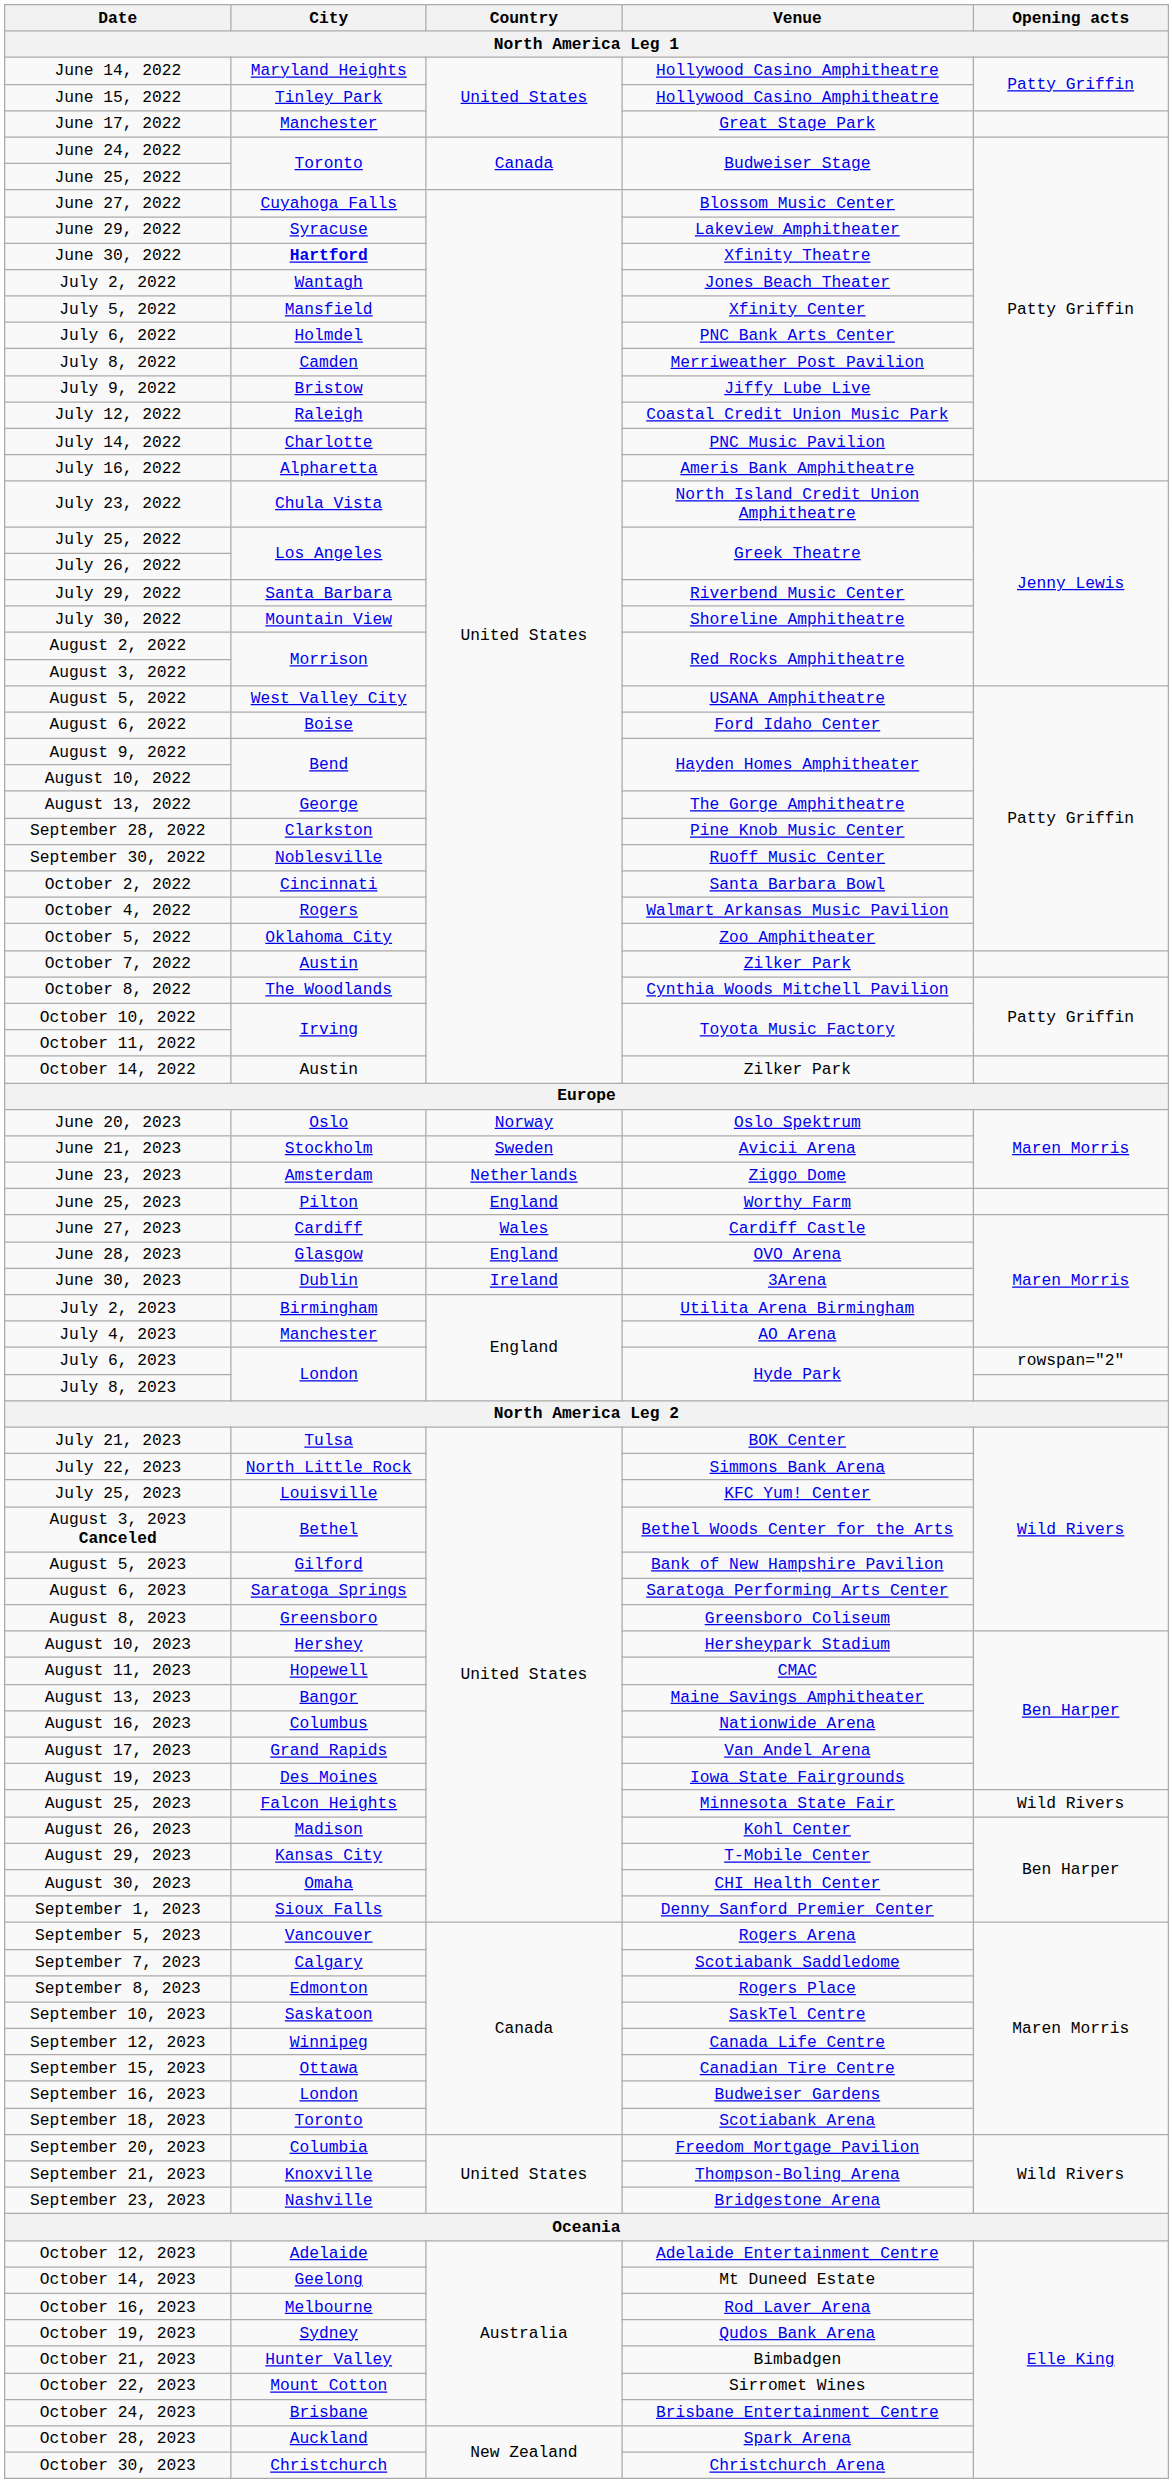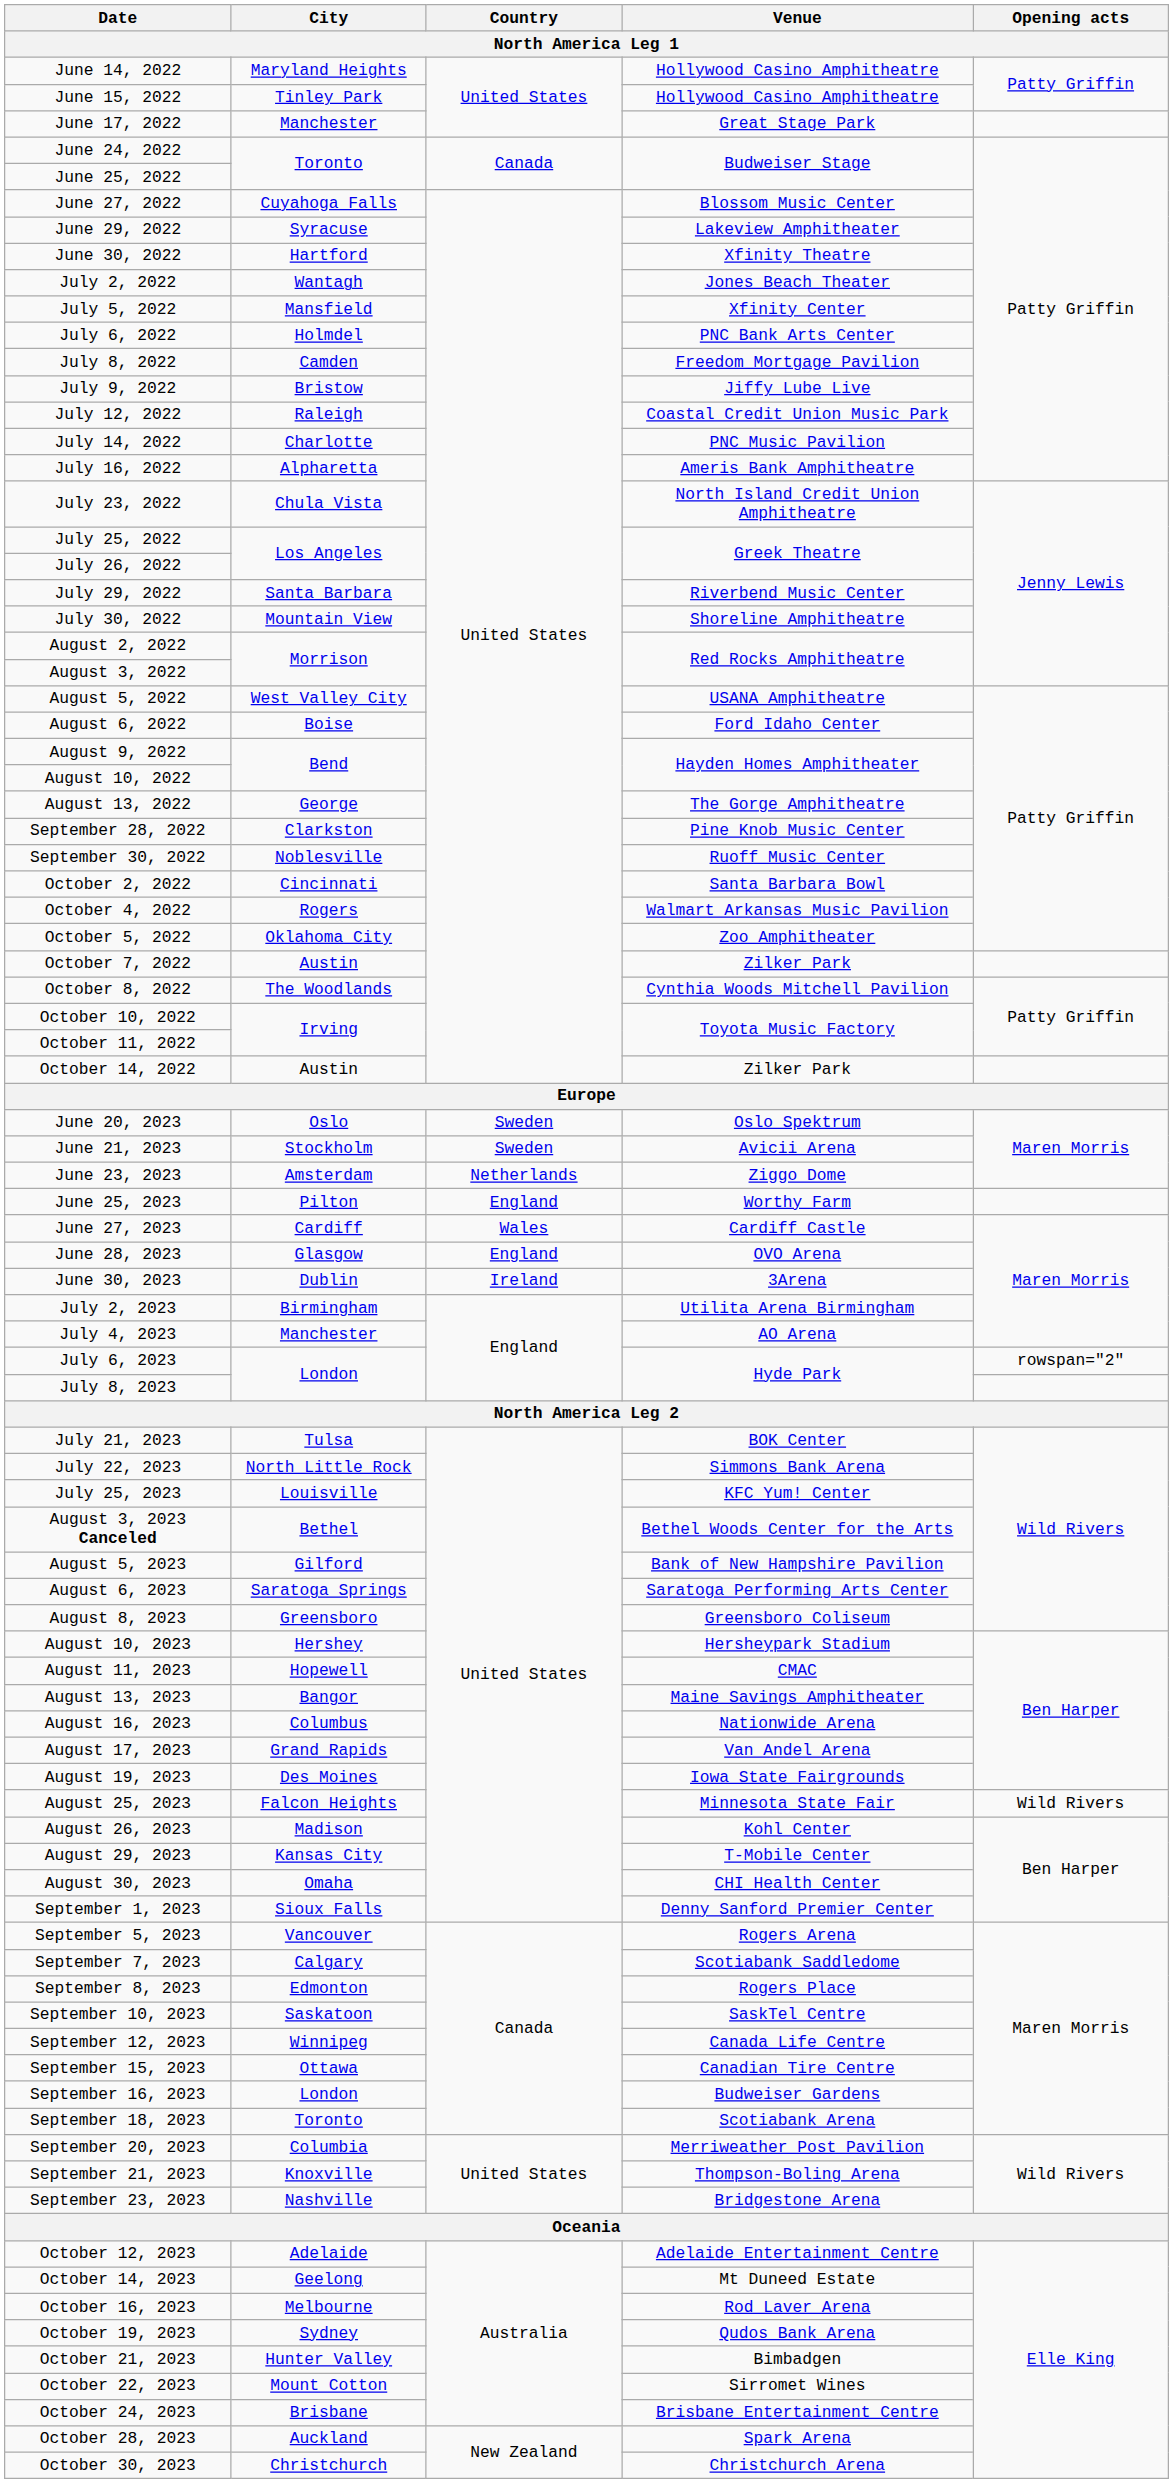(329, 256) bold -> (329, 256) normal
(797, 362) Merriweather Post Pavilion -> (797, 362) Freedom Mortgage Pavilion
(524, 1122) Norway -> (524, 1122) Sweden
(797, 2148) Freedom Mortgage Pavilion -> (797, 2148) Merriweather Post Pavilion
